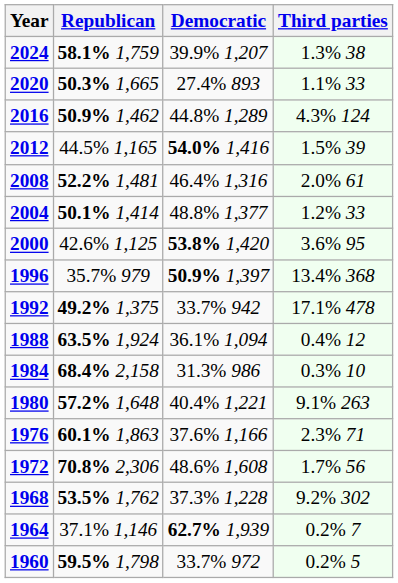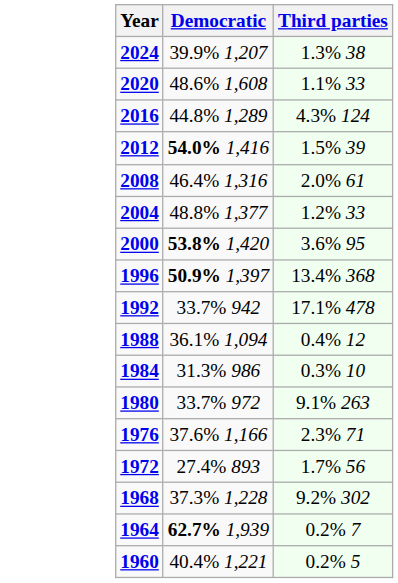- column: (108, 20)
(218, 84) 27.4% 893 -> (218, 84) 48.6% 1,608
(218, 402) 40.4% 1,221 -> (218, 402) 33.7% 972
(218, 466) 48.6% 1,608 -> (218, 466) 27.4% 893
(218, 561) 33.7% 972 -> (218, 561) 40.4% 1,221
